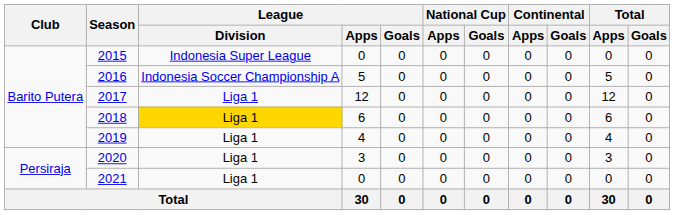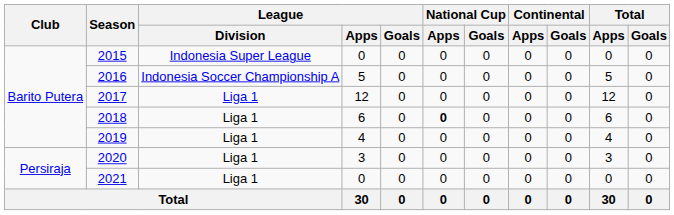(240, 117) gold background -> (240, 117) no background
(443, 117) normal -> (443, 117) bold
